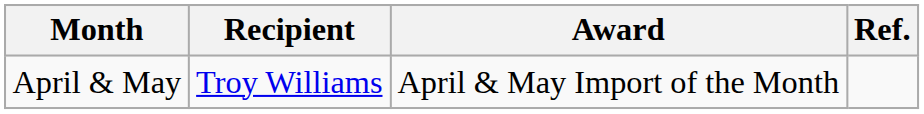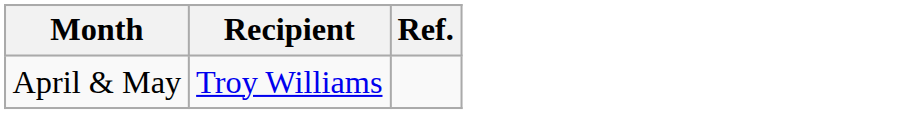- column: (618, 30)
